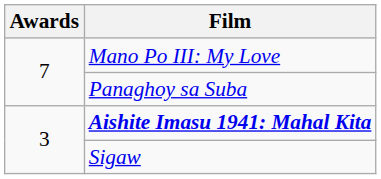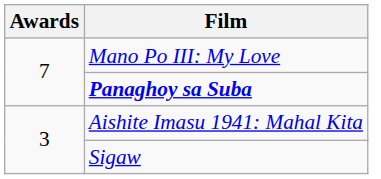(168, 88) normal -> (170, 88) bold
(230, 122) bold -> (226, 122) normal
